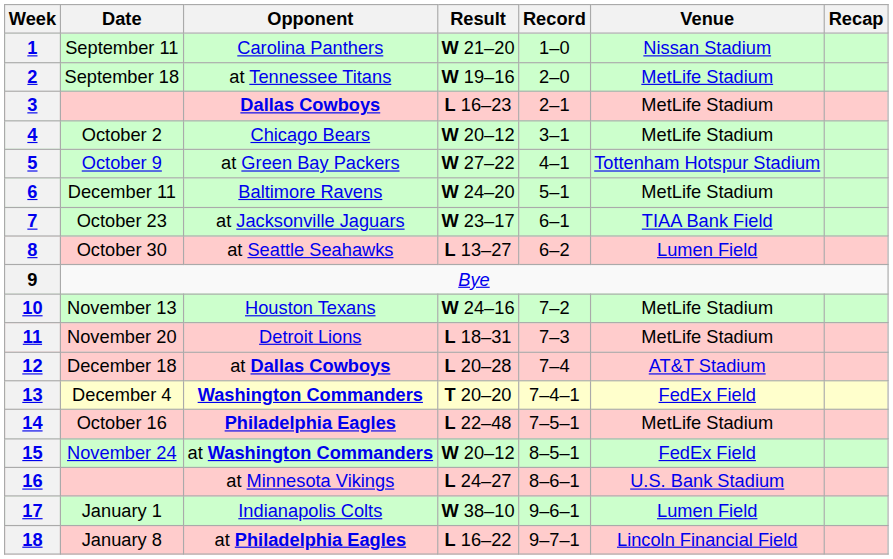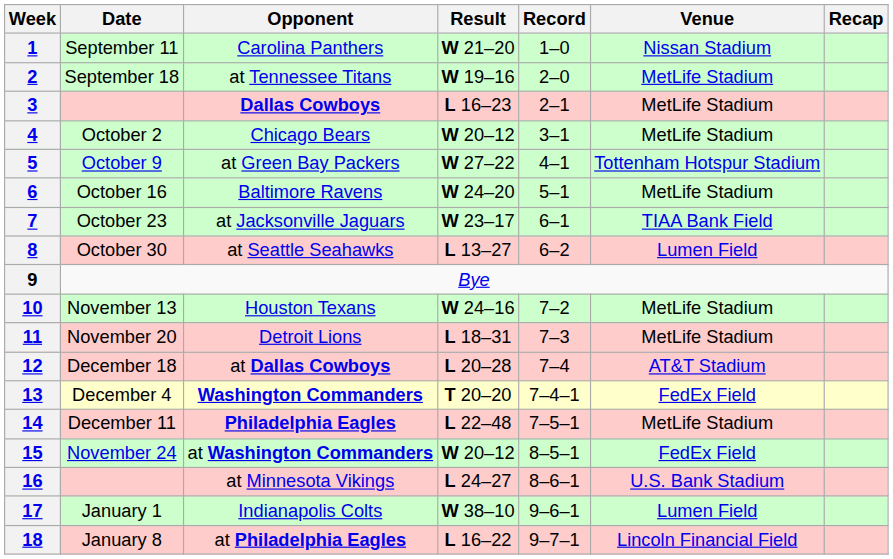(122, 192) December 11 -> (122, 192) October 16
(122, 423) October 16 -> (122, 423) December 11
